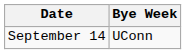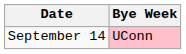(133, 38) no background -> (133, 38) pink background
